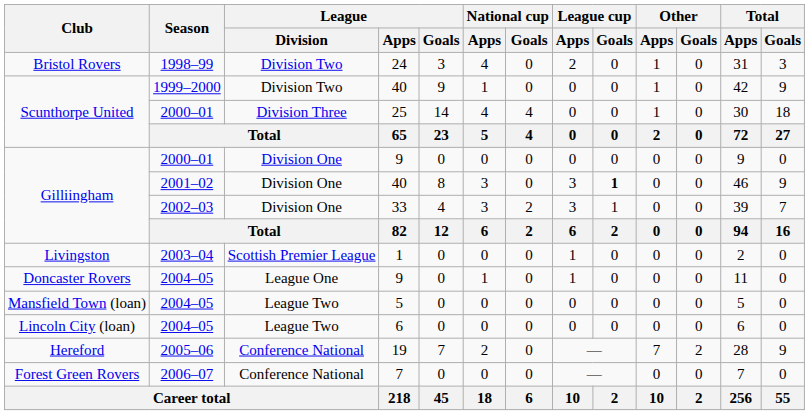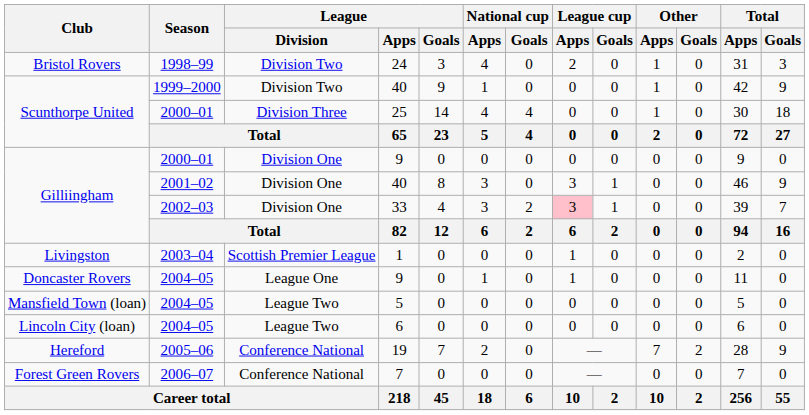(615, 183) bold -> (615, 183) normal
(573, 207) no background -> (573, 207) pink background
